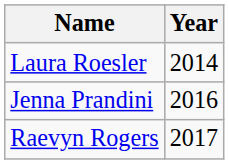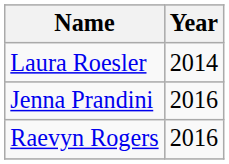(194, 138) 2017 -> (194, 138) 2016
